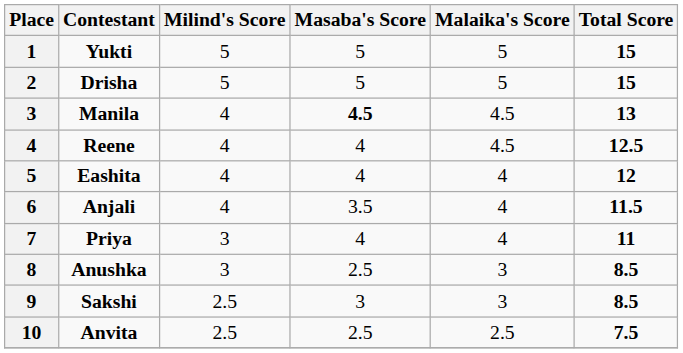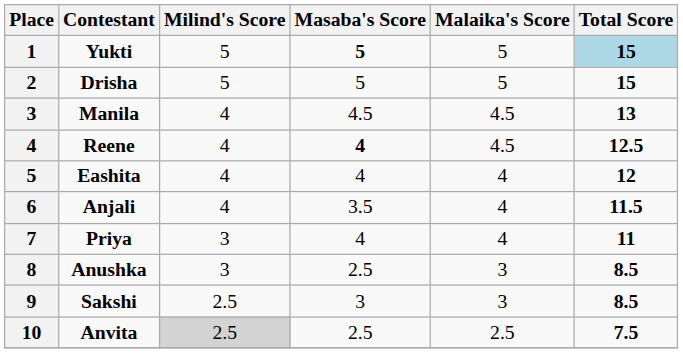(360, 51) normal -> (360, 51) bold
(626, 51) no background -> (626, 51) lightblue background
(360, 113) bold -> (360, 113) normal
(360, 144) normal -> (360, 144) bold
(225, 332) no background -> (225, 332) lightgrey background
